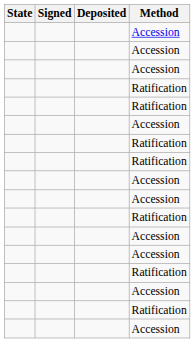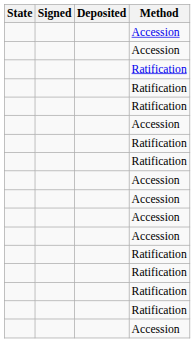(156, 69) Accession -> (159, 69) Ratification
(159, 217) Ratification -> (156, 217) Accession
(156, 254) Accession -> (159, 254) Ratification
(156, 291) Accession -> (159, 291) Ratification
